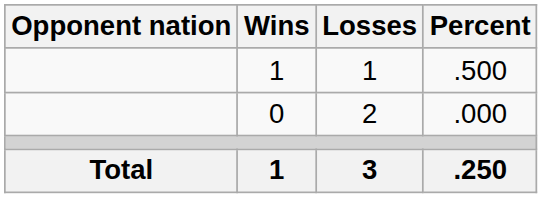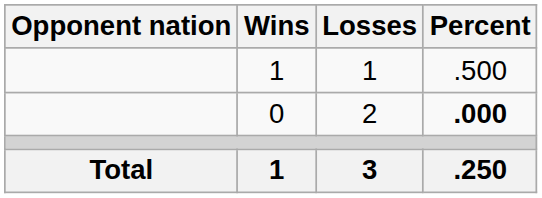(480, 113) normal -> (480, 113) bold
